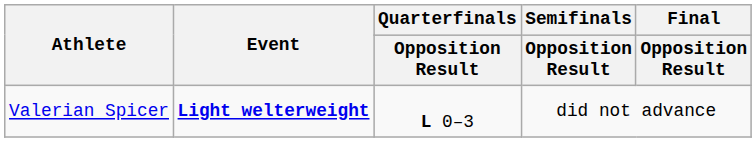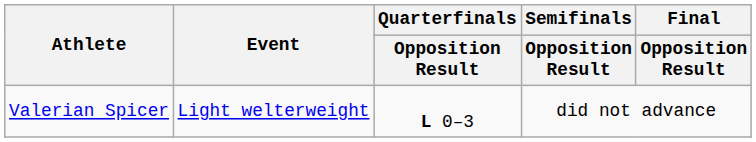(274, 111) bold -> (274, 111) normal
